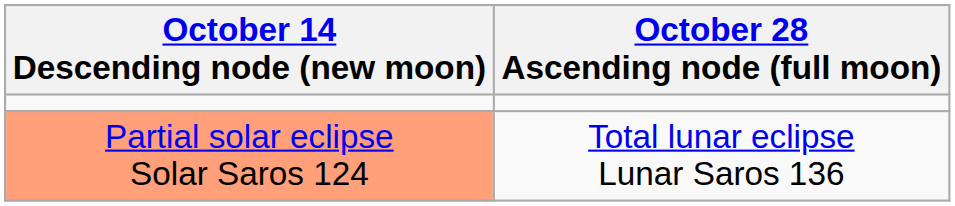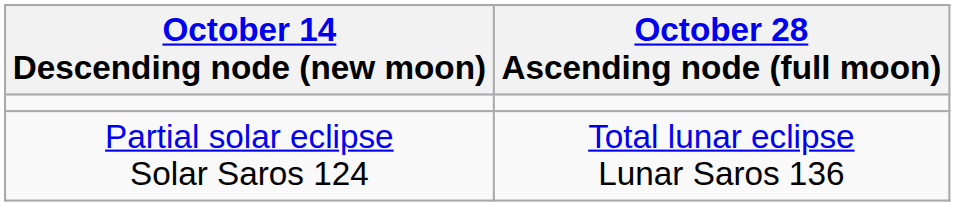(249, 155) lightsalmon background -> (249, 155) no background
